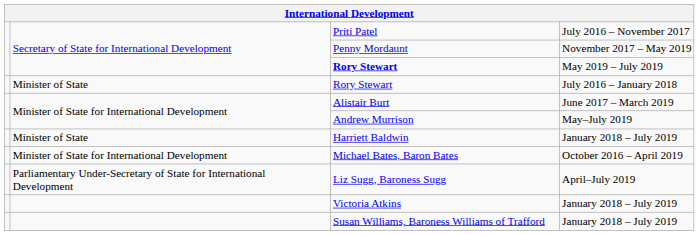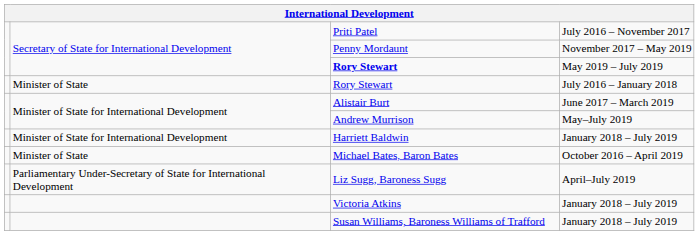(50, 137) Minister of State -> (120, 137) Minister of State for International Development
(120, 155) Minister of State for International Development -> (50, 155) Minister of State
